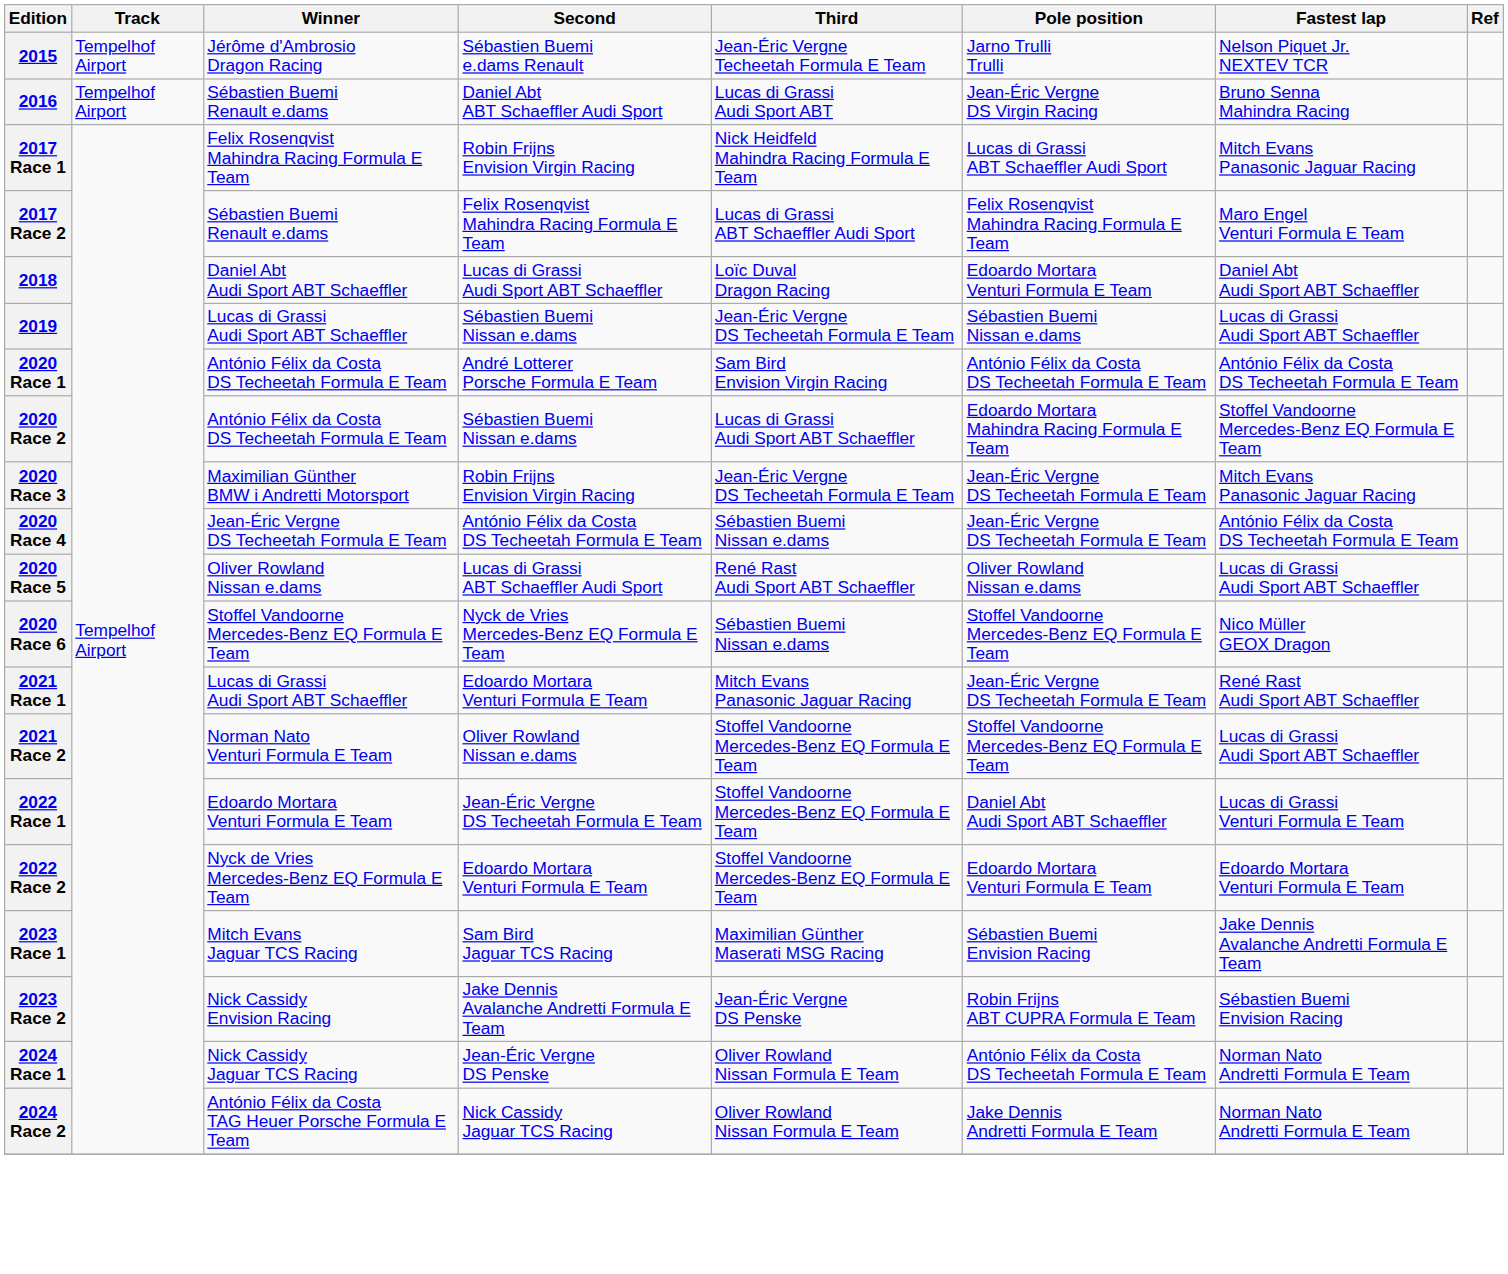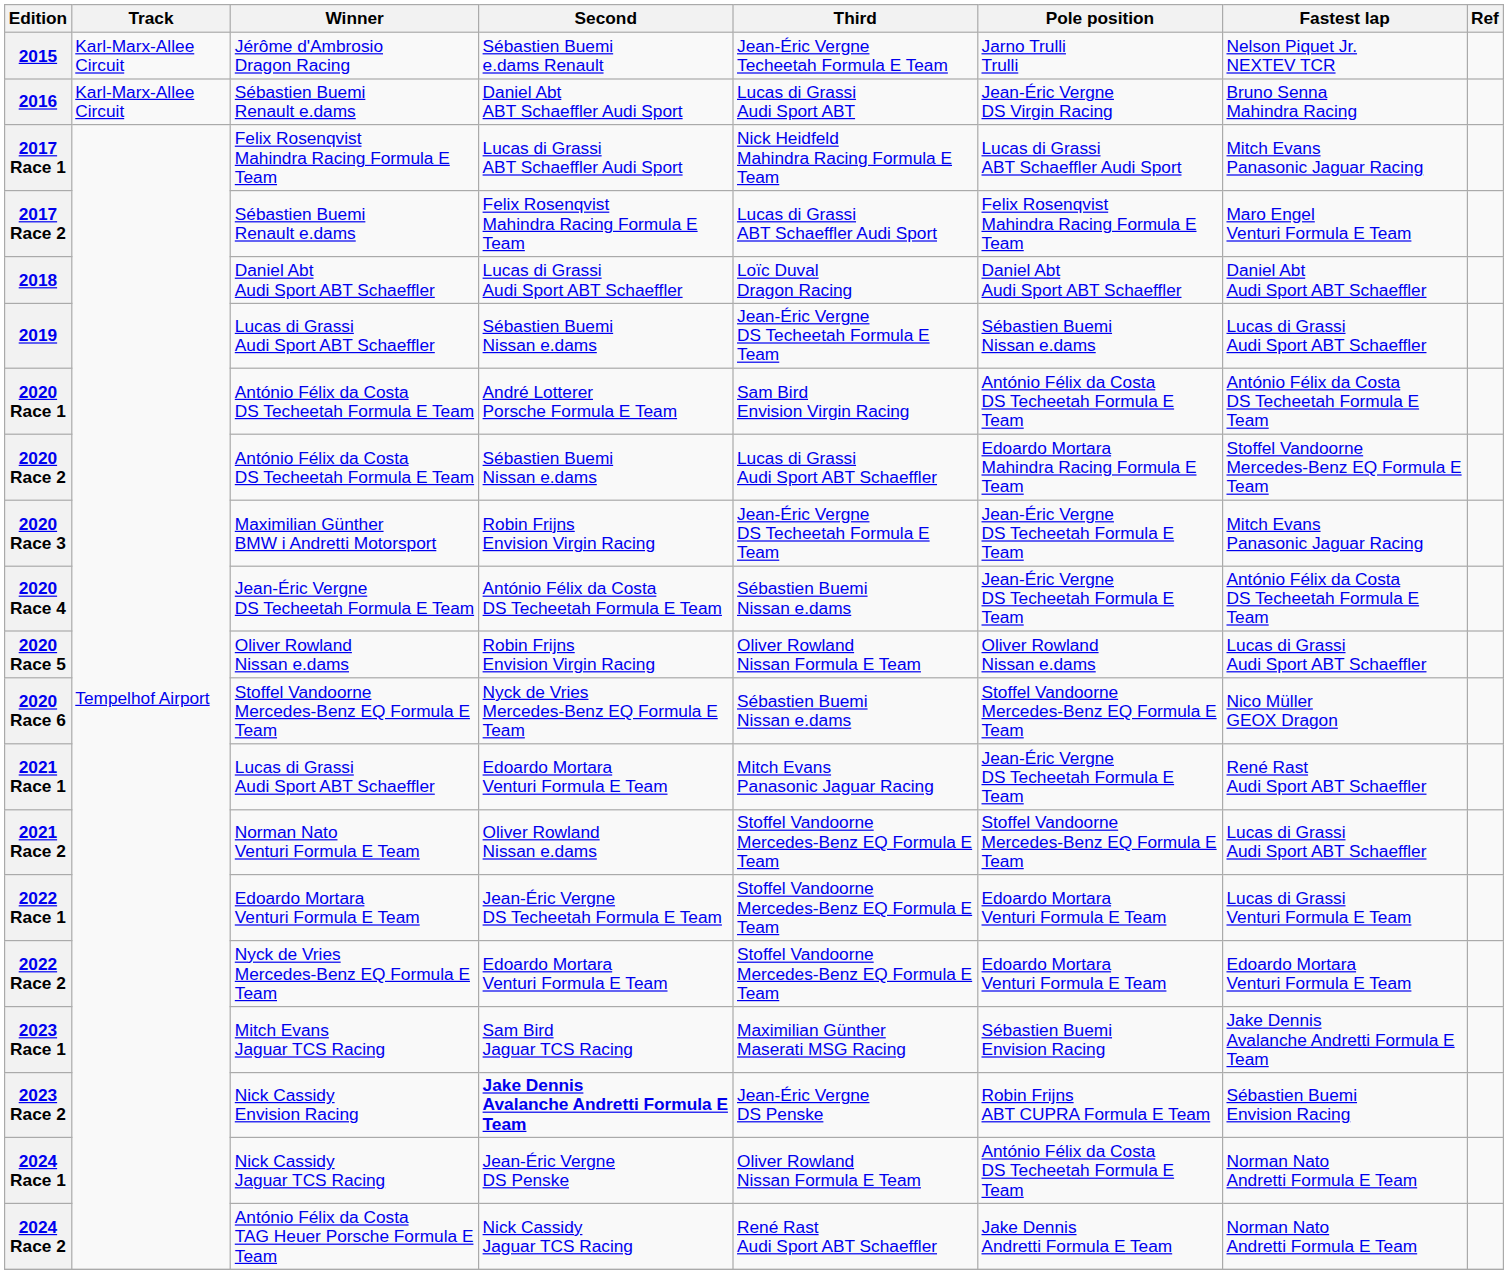(115, 56) Tempelhof Airport -> (135, 56) Karl-Marx-Allee Circuit
(115, 102) Tempelhof Airport -> (135, 102) Karl-Marx-Allee Circuit
(549, 158) Robin Frijns Envision Virgin Racing -> (583, 158) Lucas di Grassi ABT Schaeffler Audi Sport
(1059, 280) Edoardo Mortara Venturi Formula E Team -> (1081, 280) Daniel Abt Audi Sport ABT Schaeffler
(563, 578) Lucas di Grassi ABT Schaeffler Audi Sport -> (569, 655) Robin Frijns Envision Virgin Racing
(815, 578) René Rast Audi Sport ABT Schaeffler -> (829, 655) Oliver Rowland Nissan Formula E Team
(1067, 812) Daniel Abt Audi Sport ABT Schaeffler -> (1074, 908) Edoardo Mortara Venturi Formula E Team
(577, 1009) normal -> (605, 1105) bold
(807, 1121) Oliver Rowland Nissan Formula E Team -> (837, 1237) René Rast Audi Sport ABT Schaeffler
